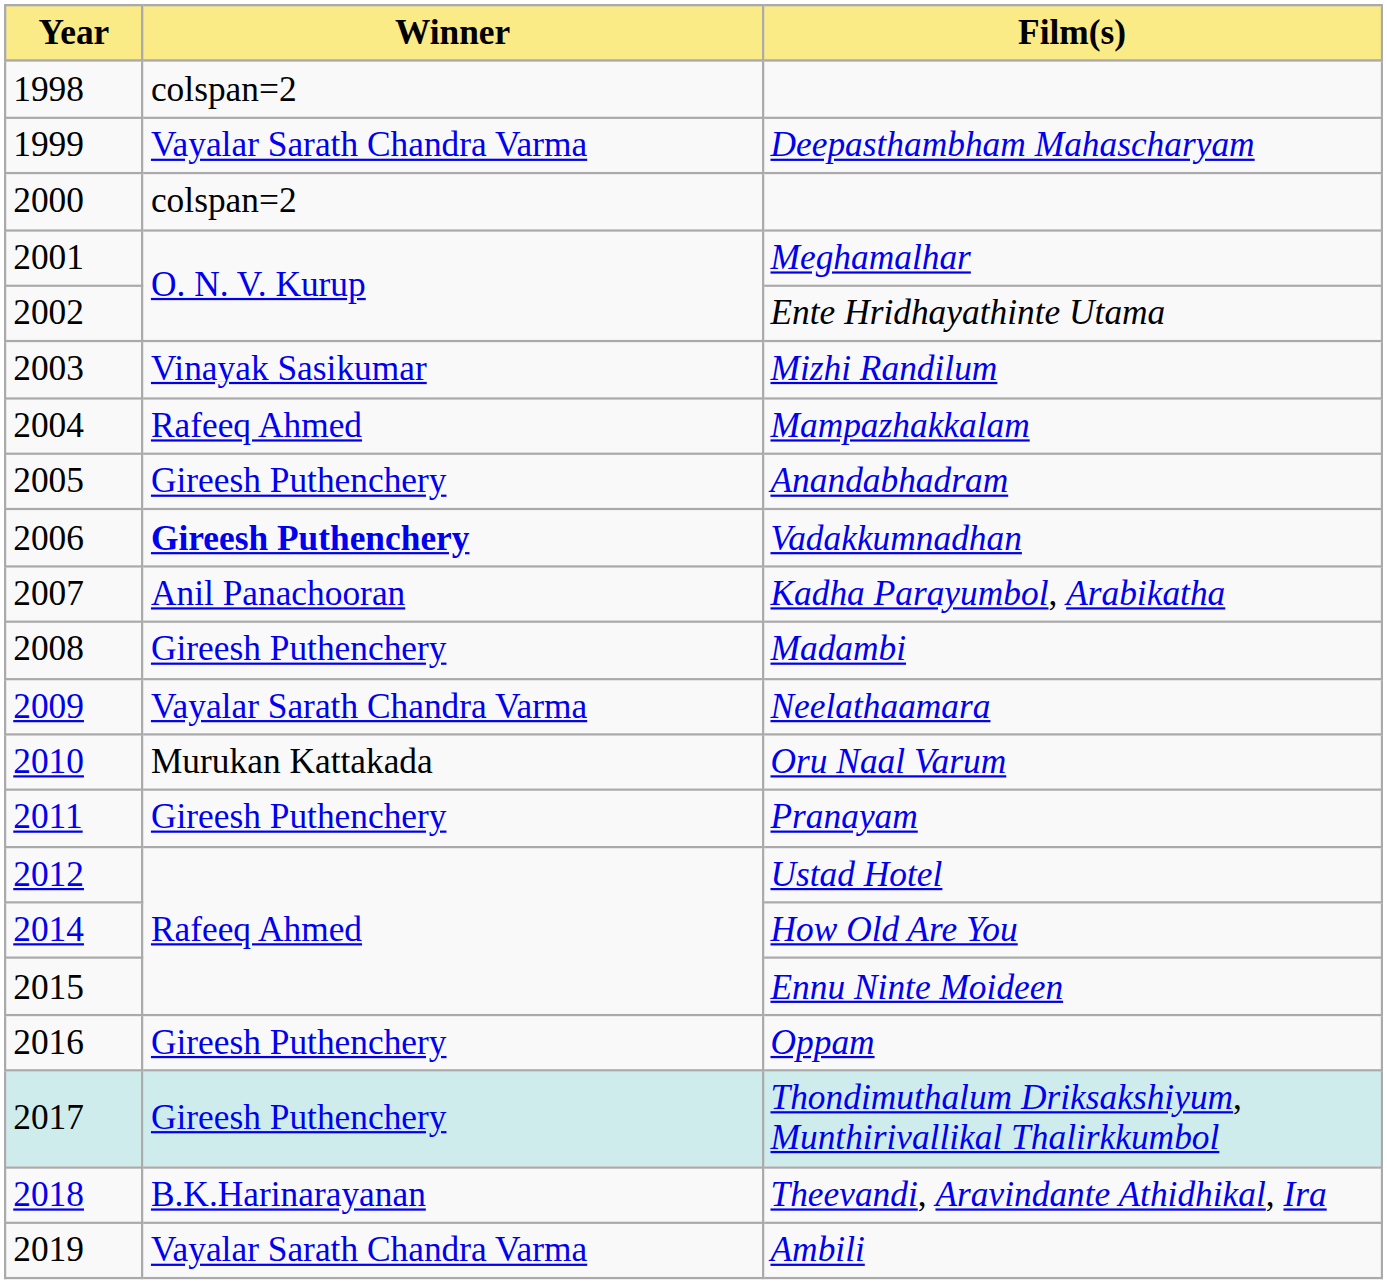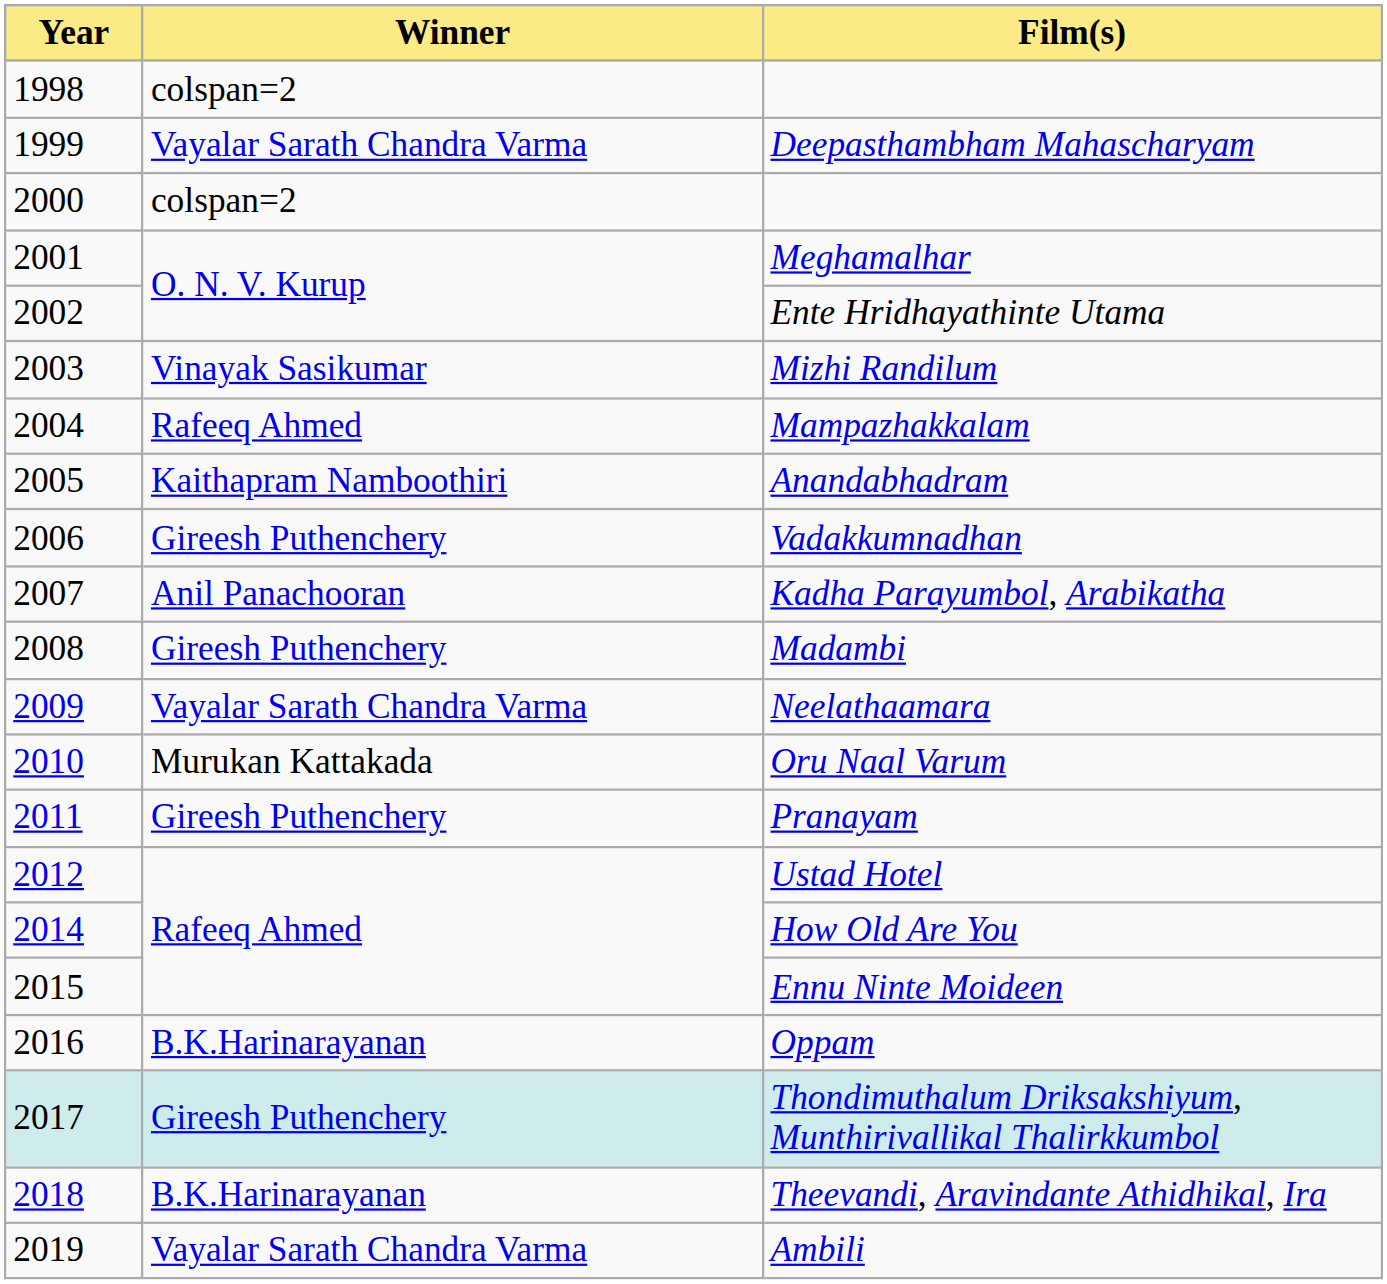(299, 481) Gireesh Puthenchery -> (329, 481) Kaithapram Namboothiri
(310, 537) bold -> (299, 537) normal
(299, 1041) Gireesh Puthenchery -> (288, 1041) B.K.Harinarayanan
